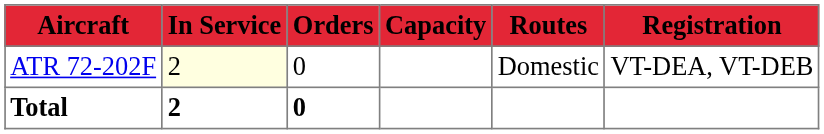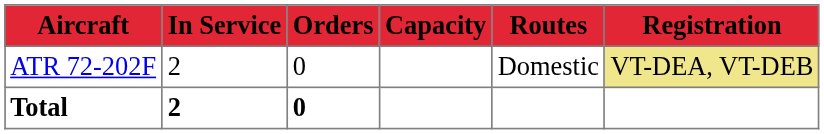(174, 66) lightyellow background -> (174, 66) no background
(712, 66) no background -> (712, 66) khaki background
